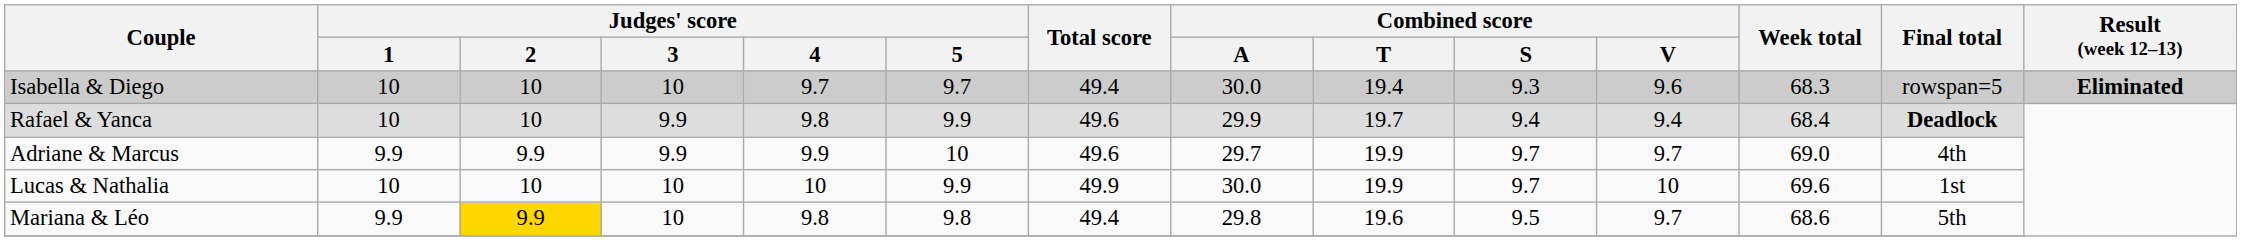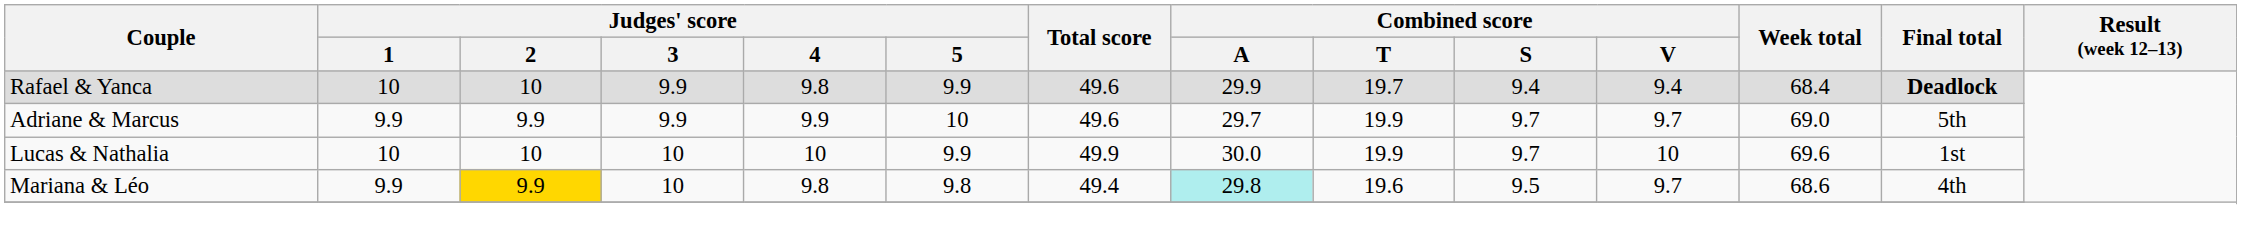- row: (87, 86)
(1952, 152) 4th -> (1952, 119) 5th
(1241, 218) no background -> (1241, 185) paleturquoise background
(1952, 218) 5th -> (1952, 185) 4th
